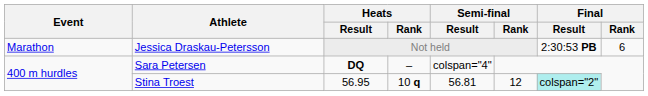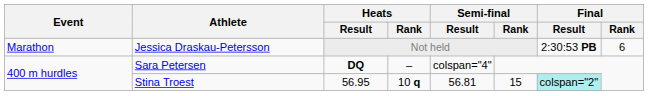(516, 83) 12 -> (516, 83) 15
